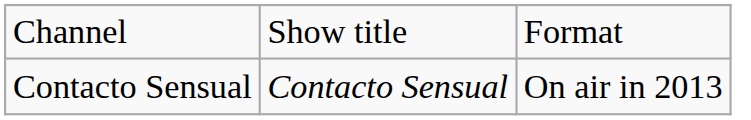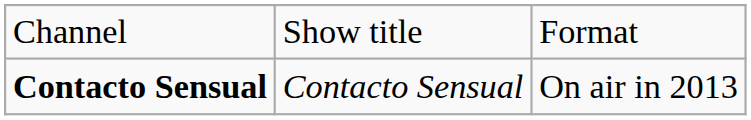(132, 85) normal -> (140, 85) bold
